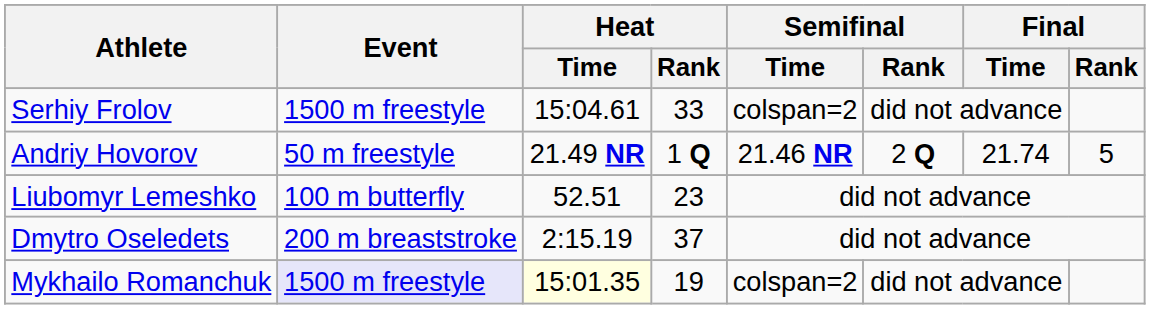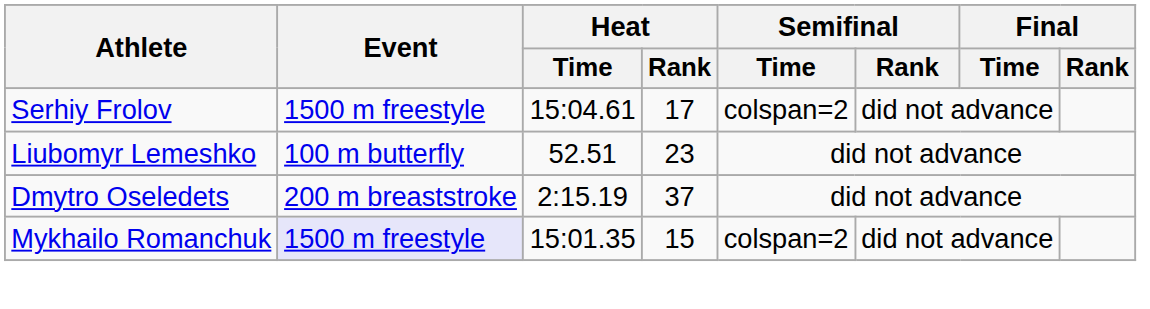(689, 110) 33 -> (680, 110) 17
- row: (104, 153)
(587, 282) lightyellow background -> (583, 239) no background
(689, 282) 19 -> (680, 239) 15
